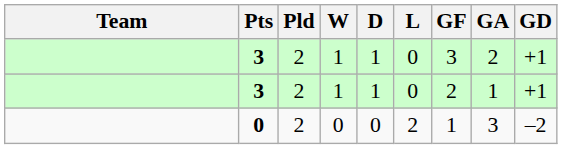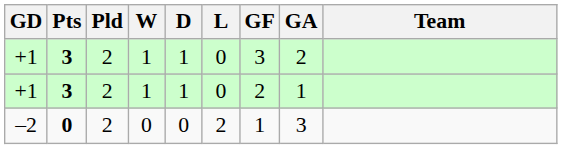columns swapped: (122, 21) <-> (536, 21)
